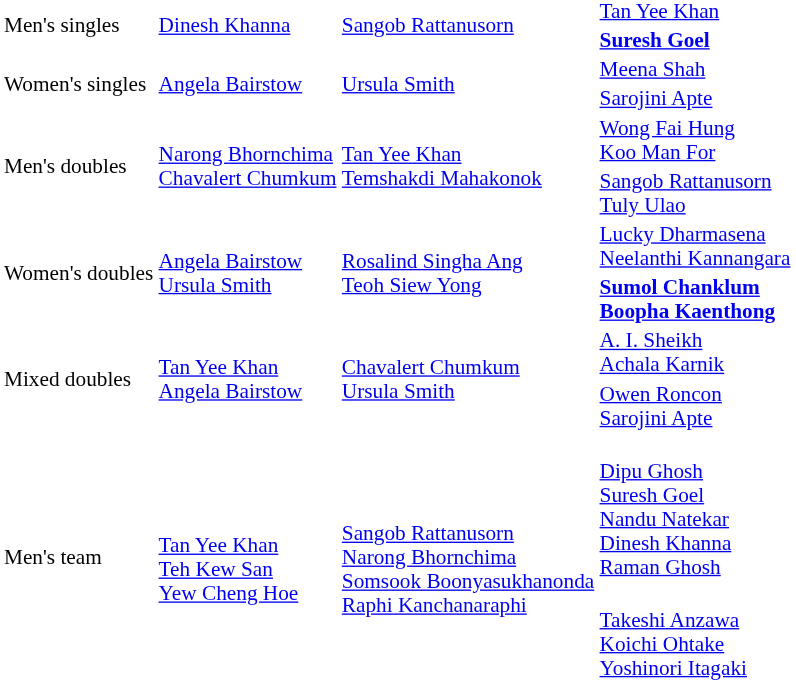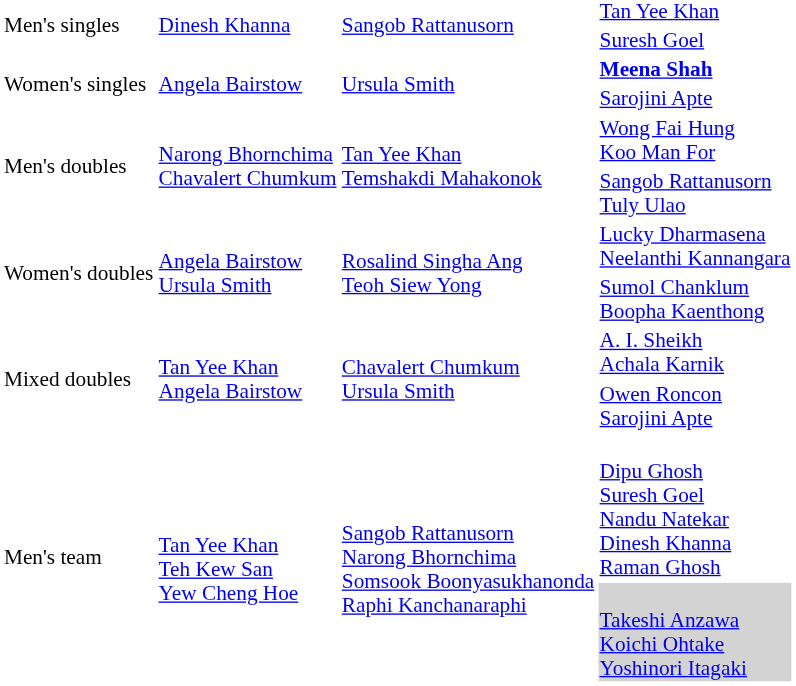(655, 40) bold -> (652, 40) normal
(652, 69) normal -> (656, 69) bold
(687, 299) bold -> (682, 299) normal
(673, 643) no background -> (673, 643) lightgrey background
